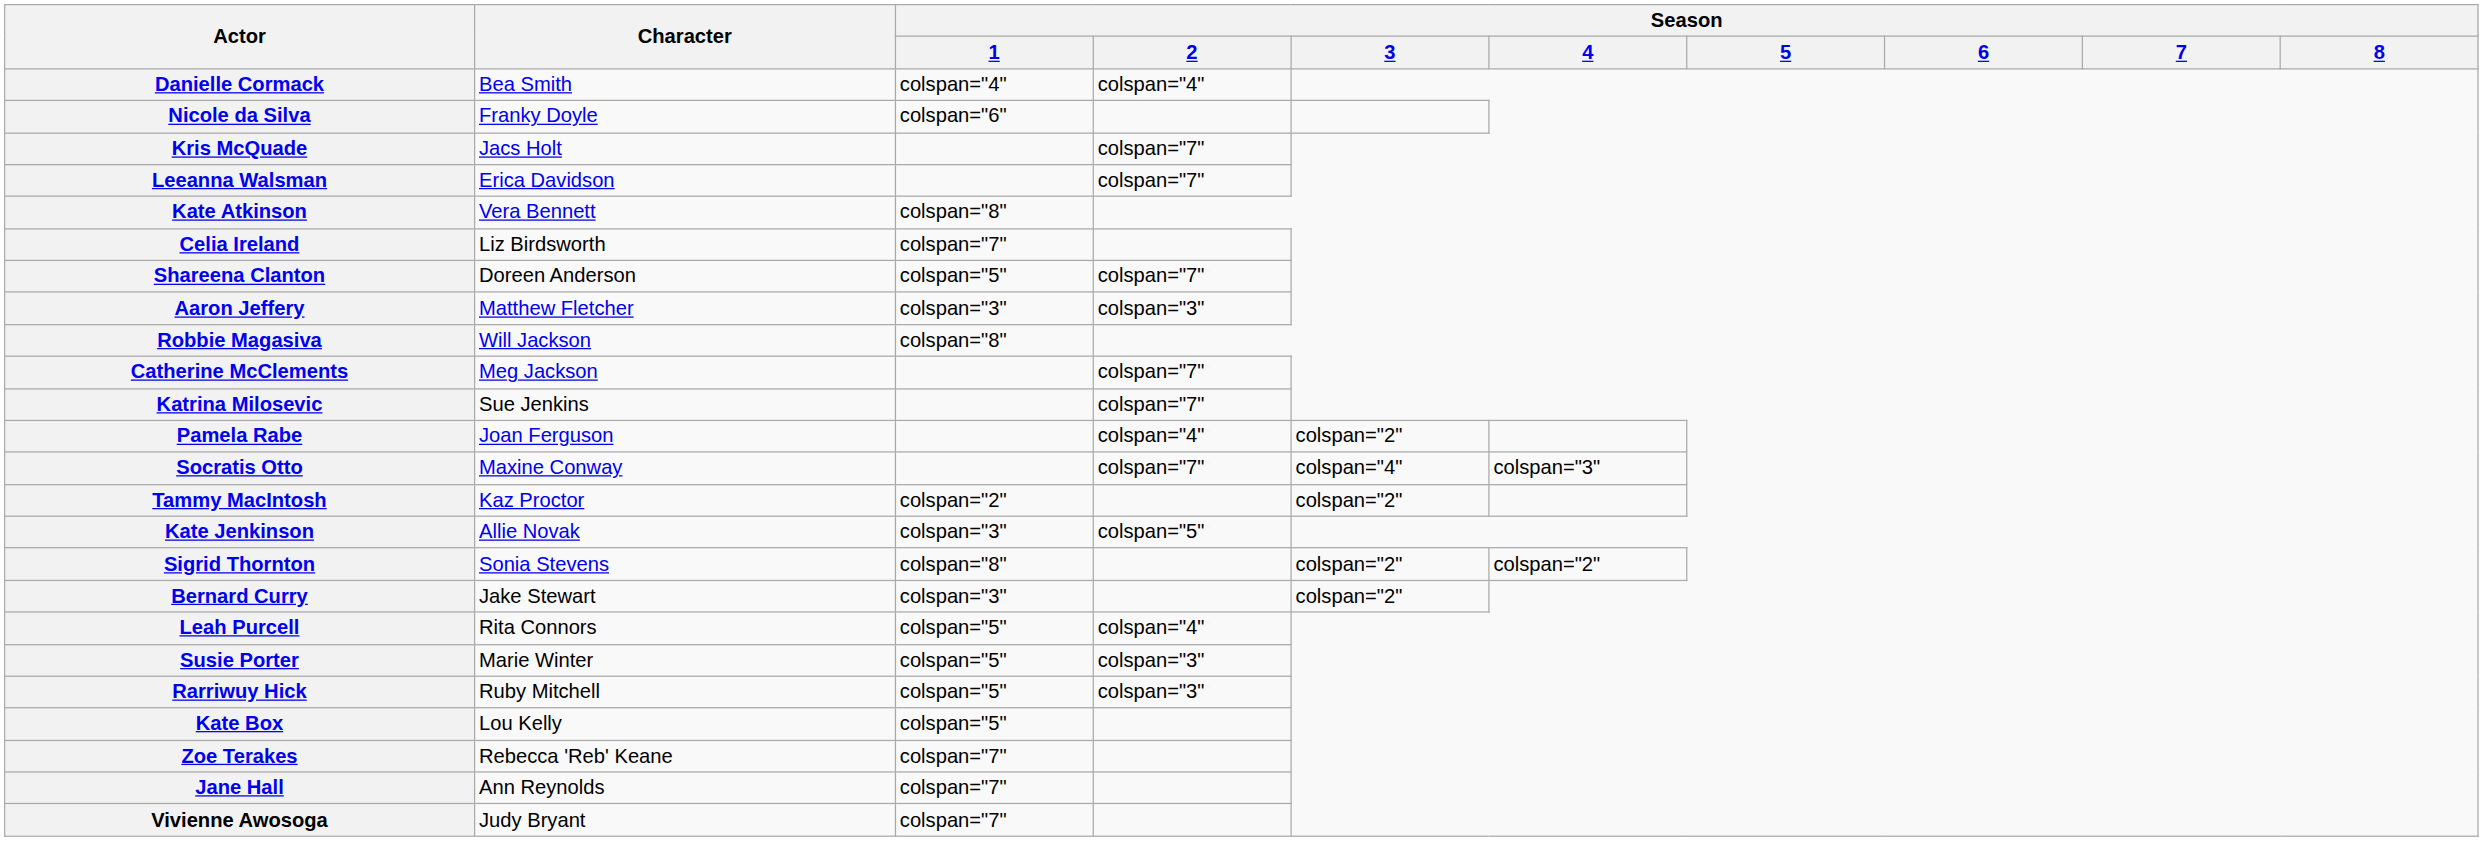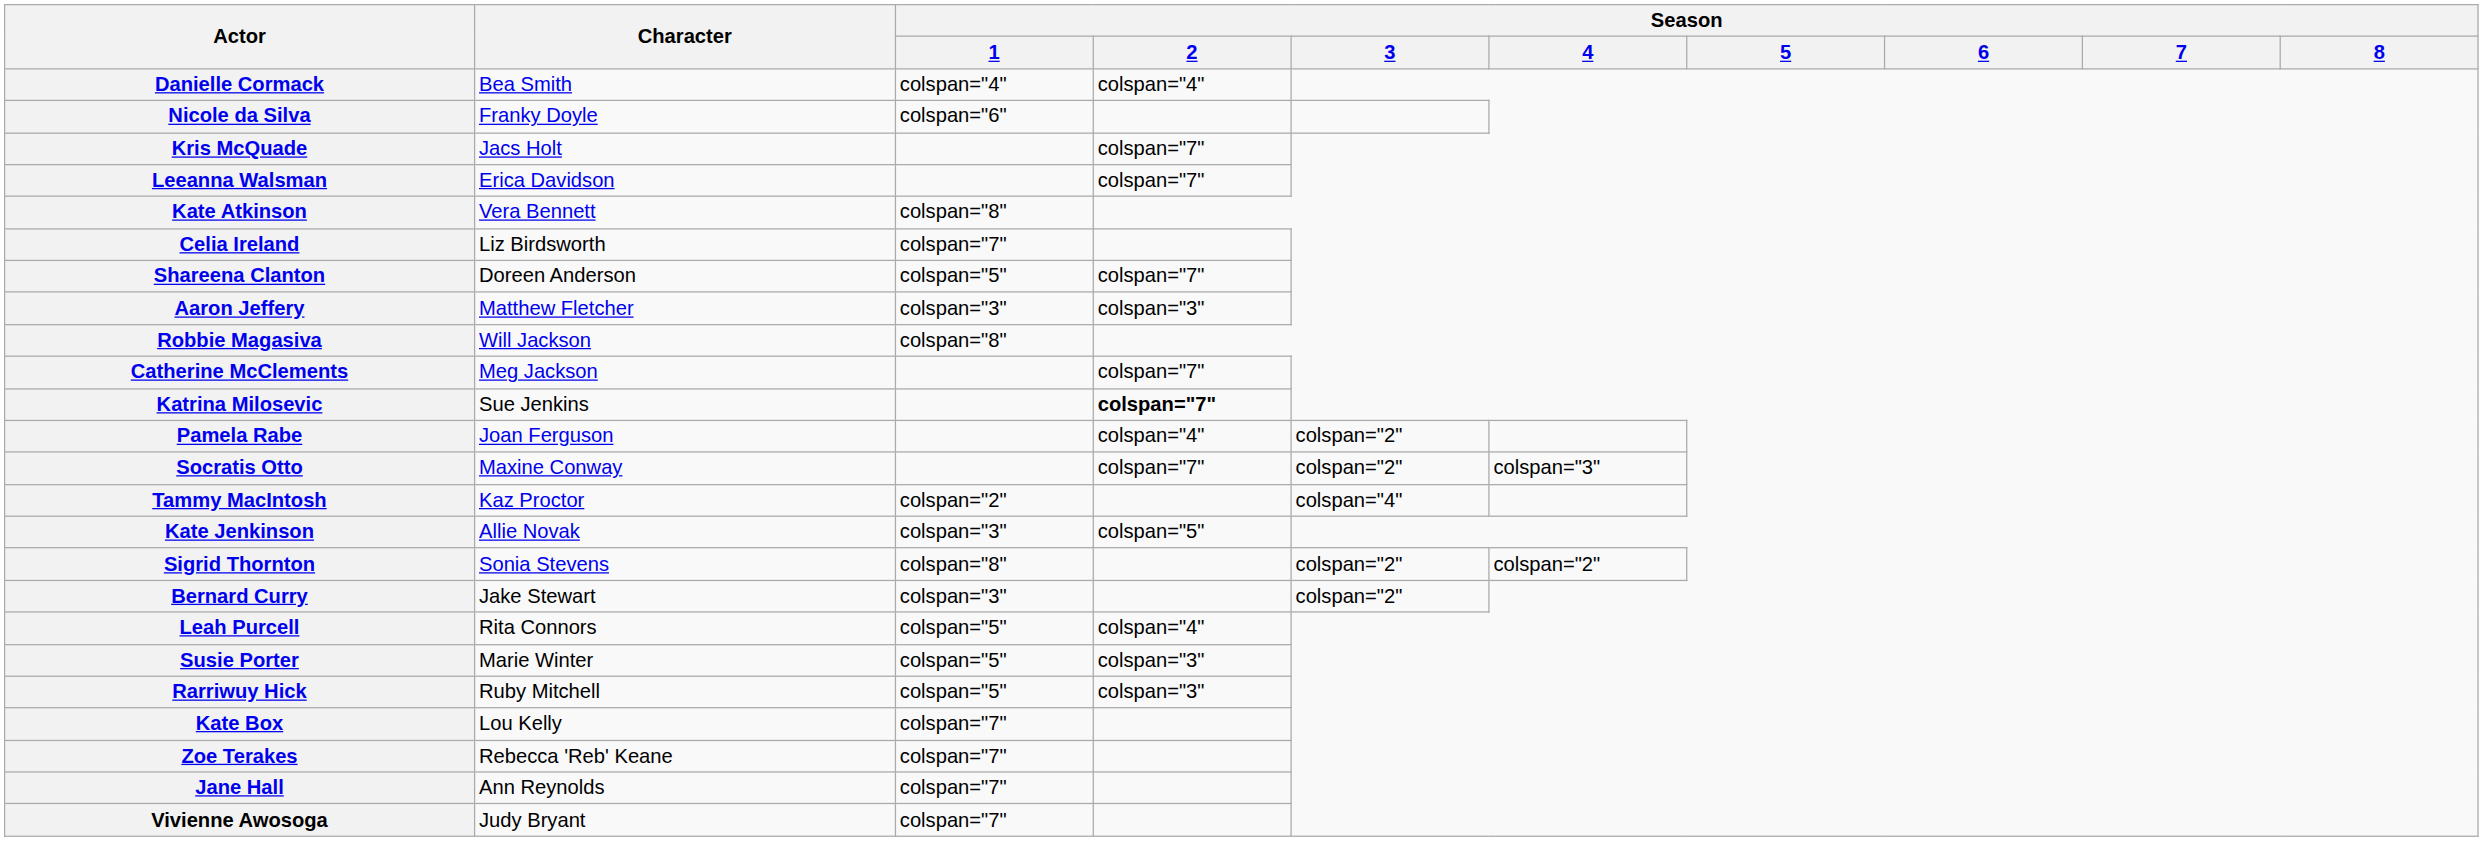(1151, 404) normal -> (1157, 404) bold
(1349, 468) colspan="4" -> (1349, 468) colspan="2"
(1349, 500) colspan="2" -> (1349, 500) colspan="4"
(953, 723) colspan="5" -> (953, 723) colspan="7"
